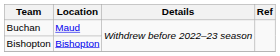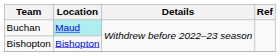(68, 28) no background -> (68, 28) paleturquoise background
